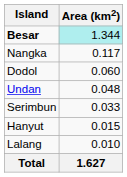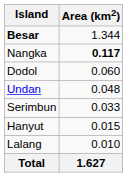(106, 35) paleturquoise background -> (106, 35) no background
(106, 53) normal -> (106, 53) bold
